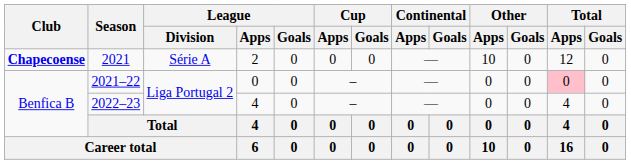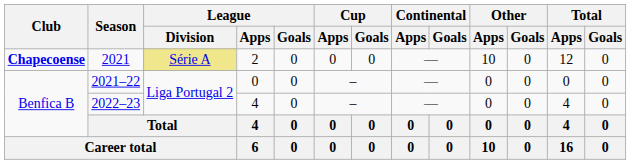(190, 59) no background -> (190, 59) khaki background
(566, 81) pink background -> (566, 81) no background
